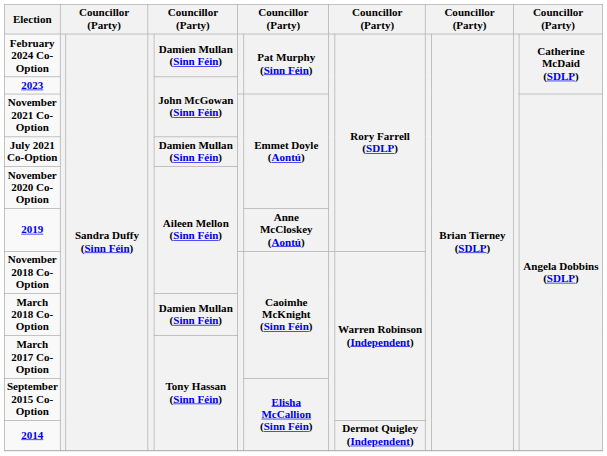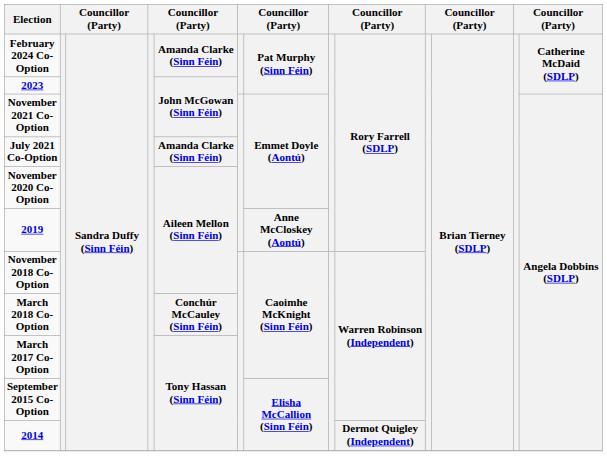(196, 55) Damien Mullan (Sinn Féin) -> (196, 55) Amanda Clarke (Sinn Féin)
(196, 151) Damien Mullan (Sinn Féin) -> (196, 151) Amanda Clarke (Sinn Féin)
(196, 314) Damien Mullan (Sinn Féin) -> (196, 314) Conchúr McCauley (Sinn Féin)
